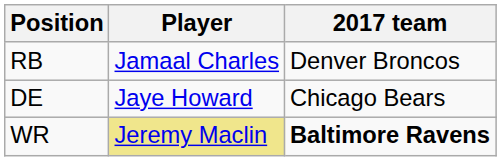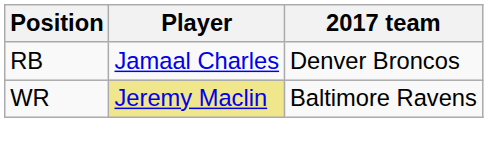- row: (27, 98)
(390, 135) bold -> (383, 98) normal
